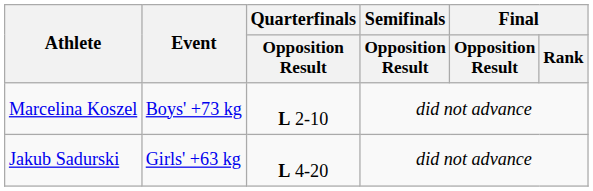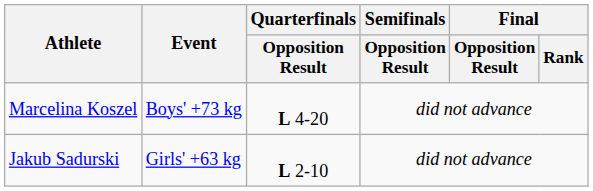(303, 119) L 2-10 -> (303, 119) L 4-20
(303, 171) L 4-20 -> (303, 171) L 2-10
